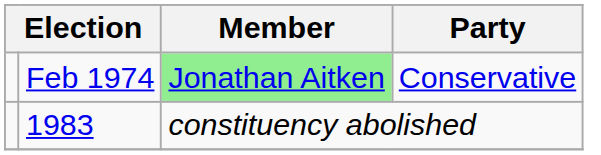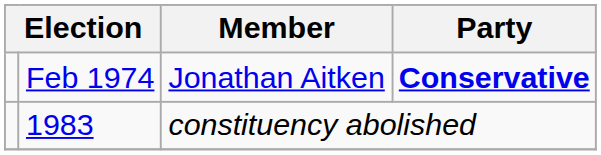(277, 76) lightgreen background -> (277, 76) no background
(488, 76) normal -> (494, 76) bold
